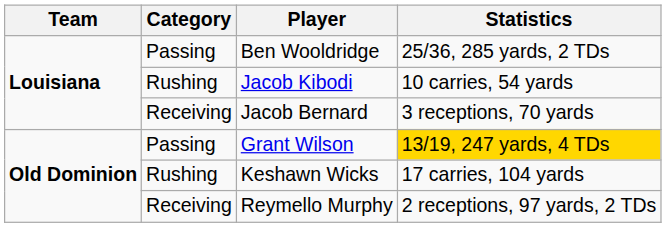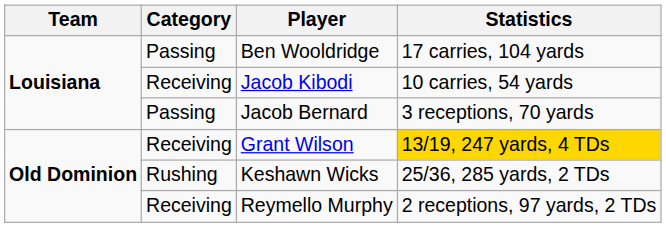(506, 51) 25/36, 285 yards, 2 TDs -> (493, 51) 17 carries, 104 yards
(182, 82) Rushing -> (189, 82) Receiving
(189, 113) Receiving -> (181, 113) Passing
(181, 144) Passing -> (189, 144) Receiving
(493, 175) 17 carries, 104 yards -> (506, 175) 25/36, 285 yards, 2 TDs
